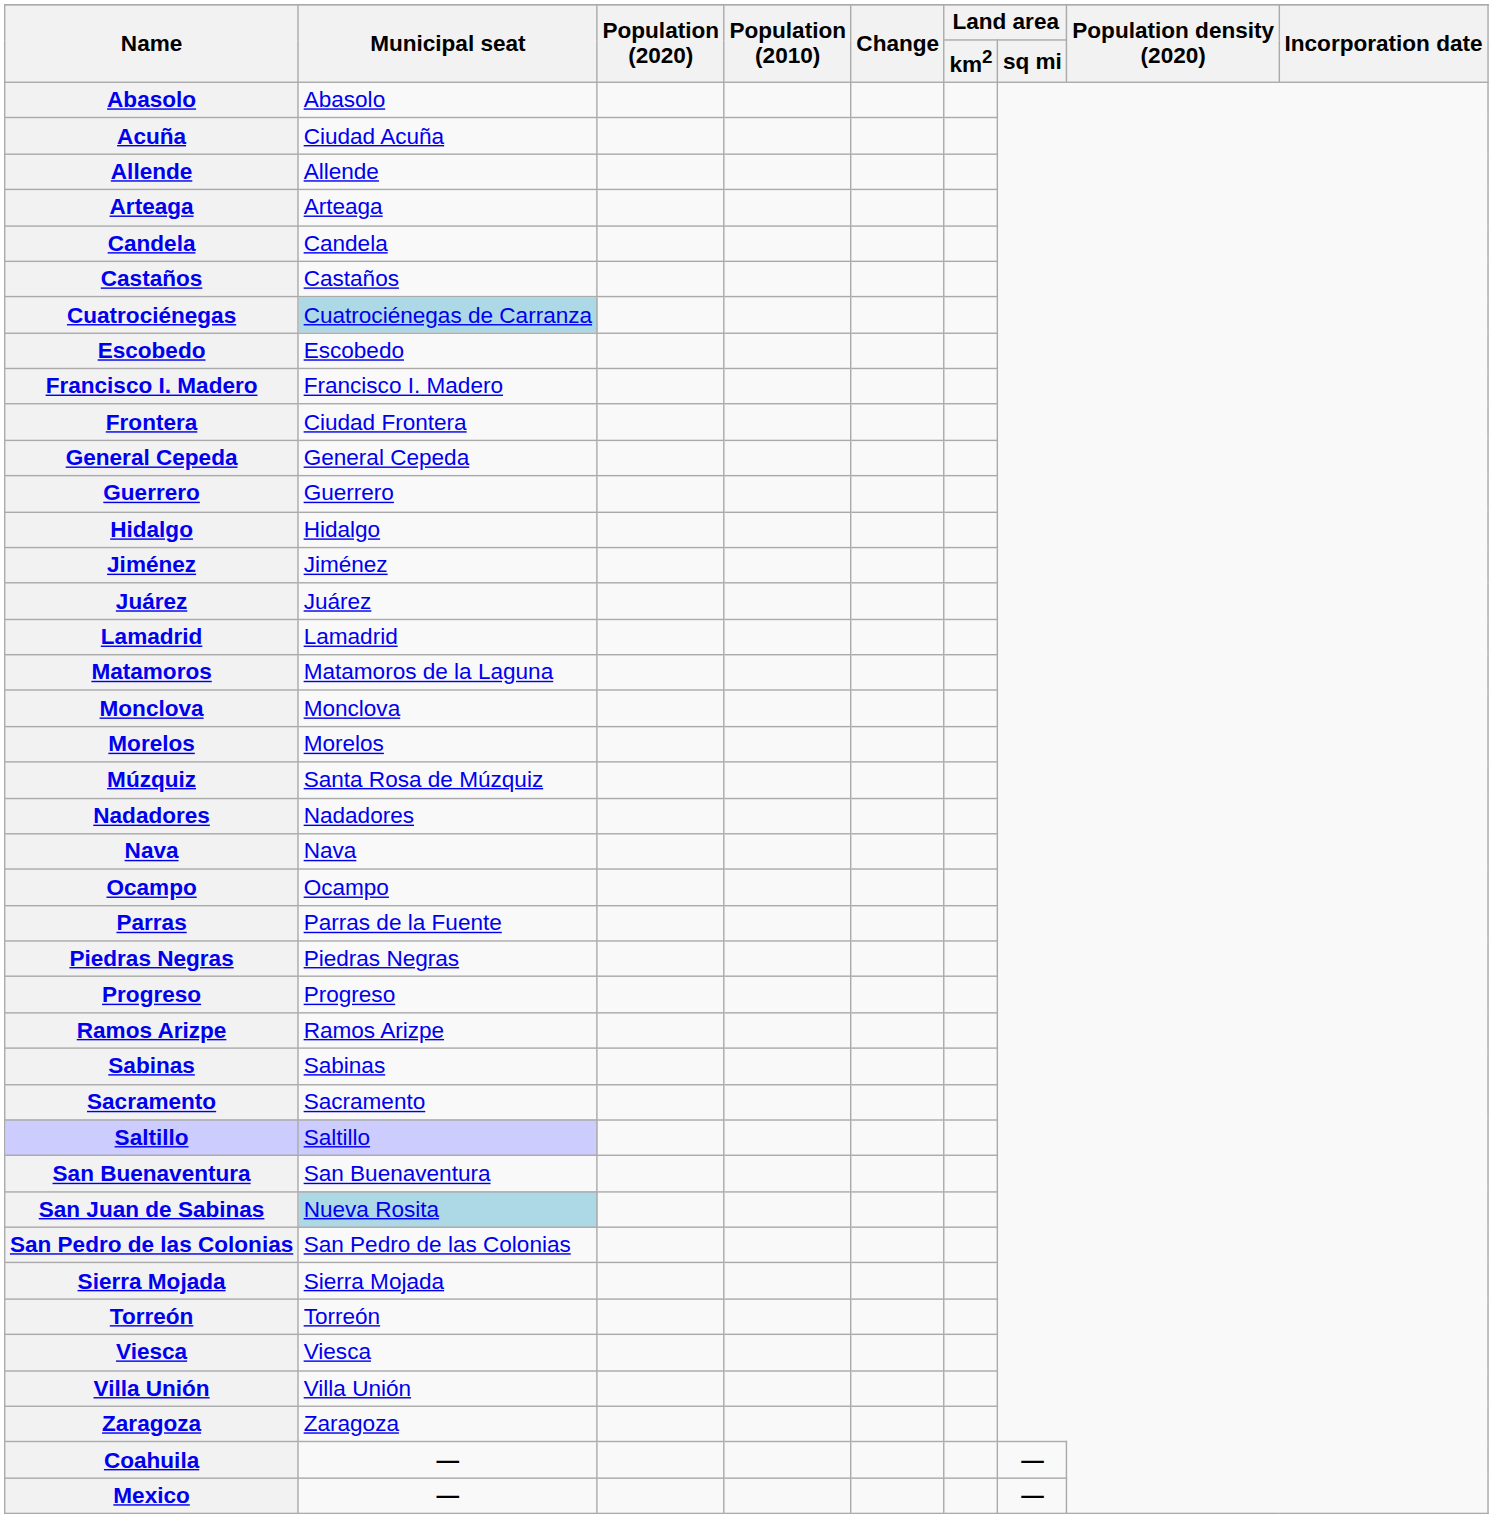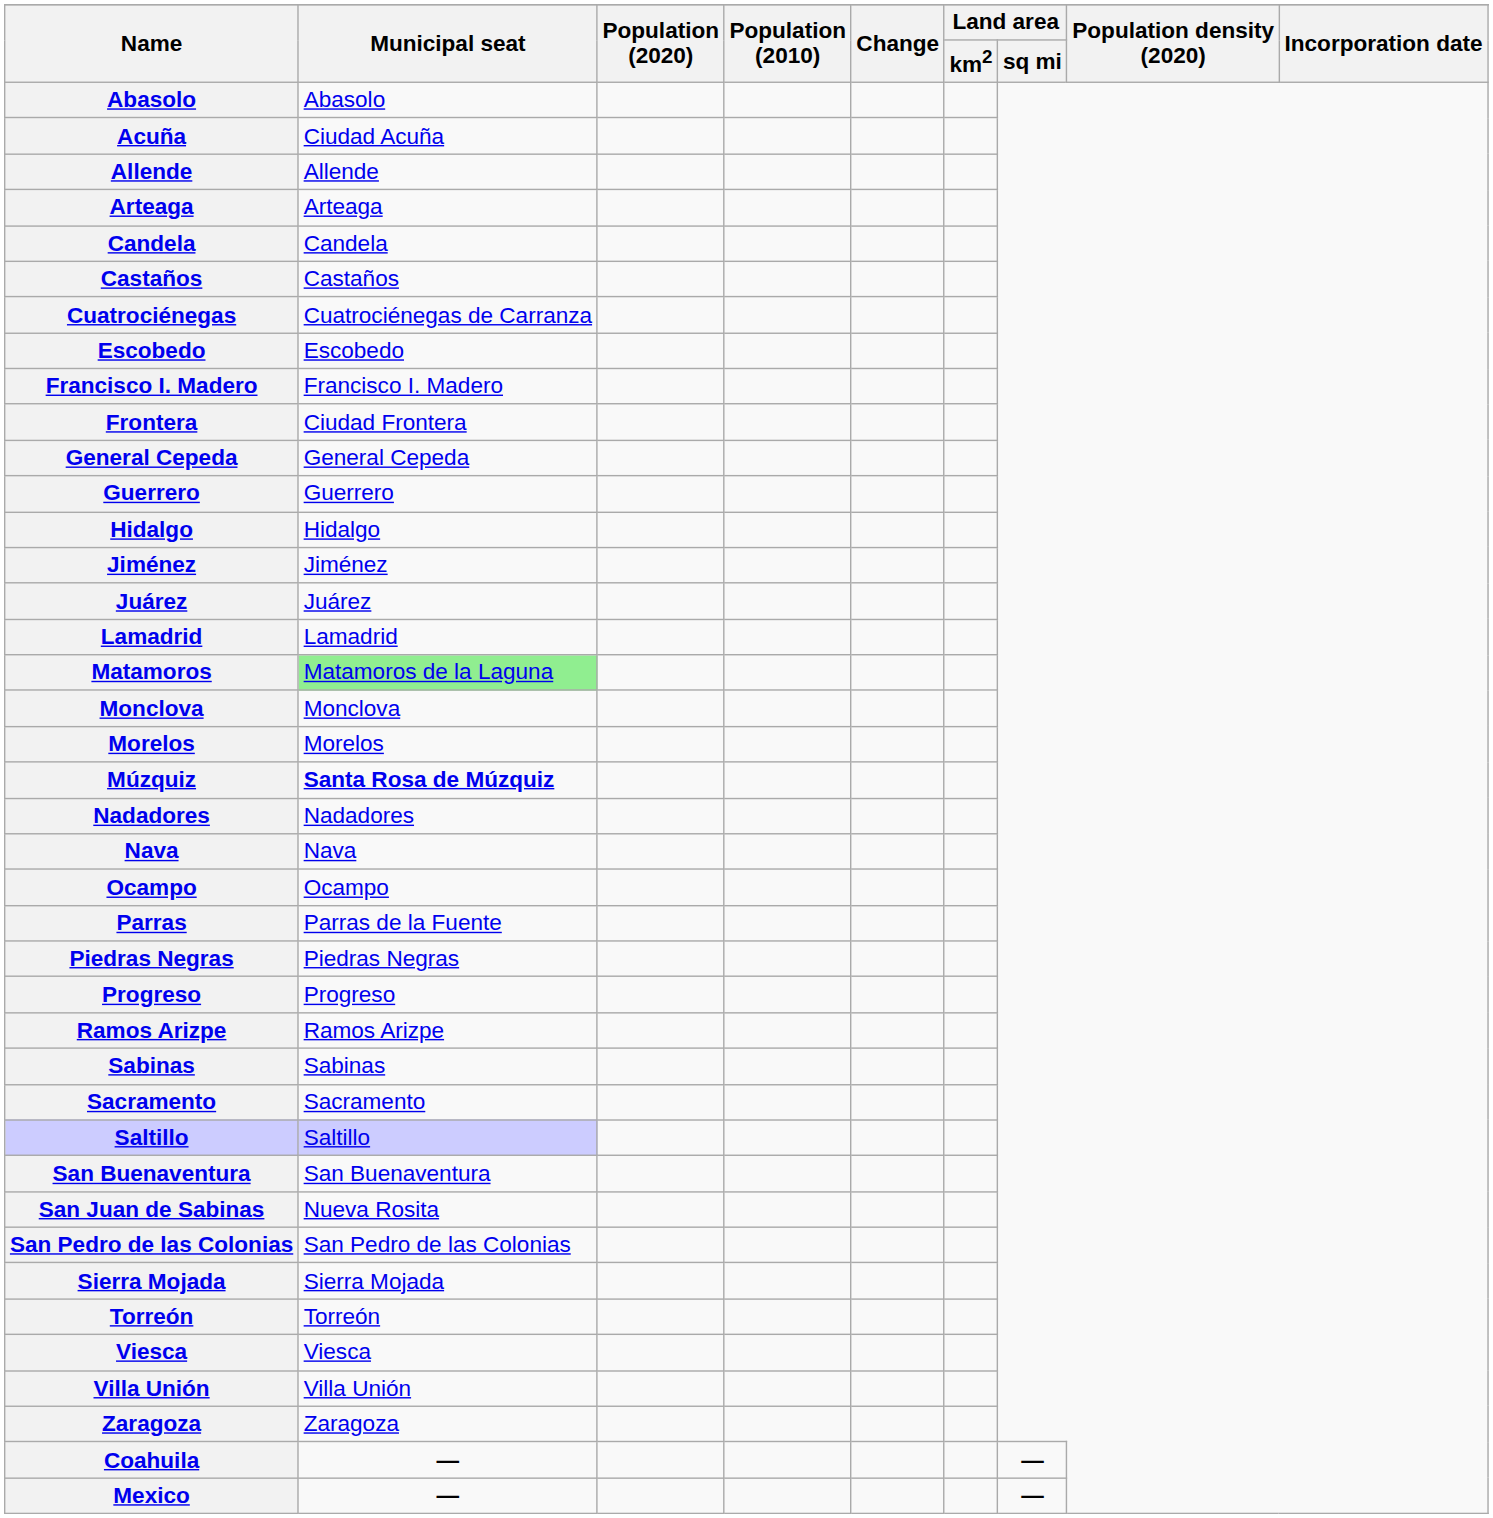(448, 314) lightblue background -> (448, 314) no background
(428, 672) no background -> (428, 672) lightgreen background
(423, 779) normal -> (429, 779) bold
(371, 1209) lightblue background -> (371, 1209) no background
